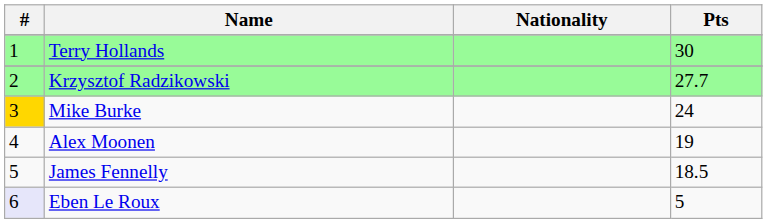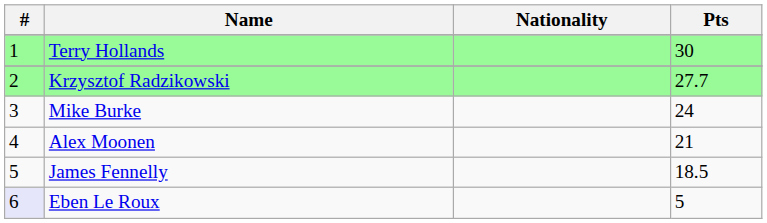(14, 111) gold background -> (14, 111) no background
(684, 141) 19 -> (684, 141) 21
